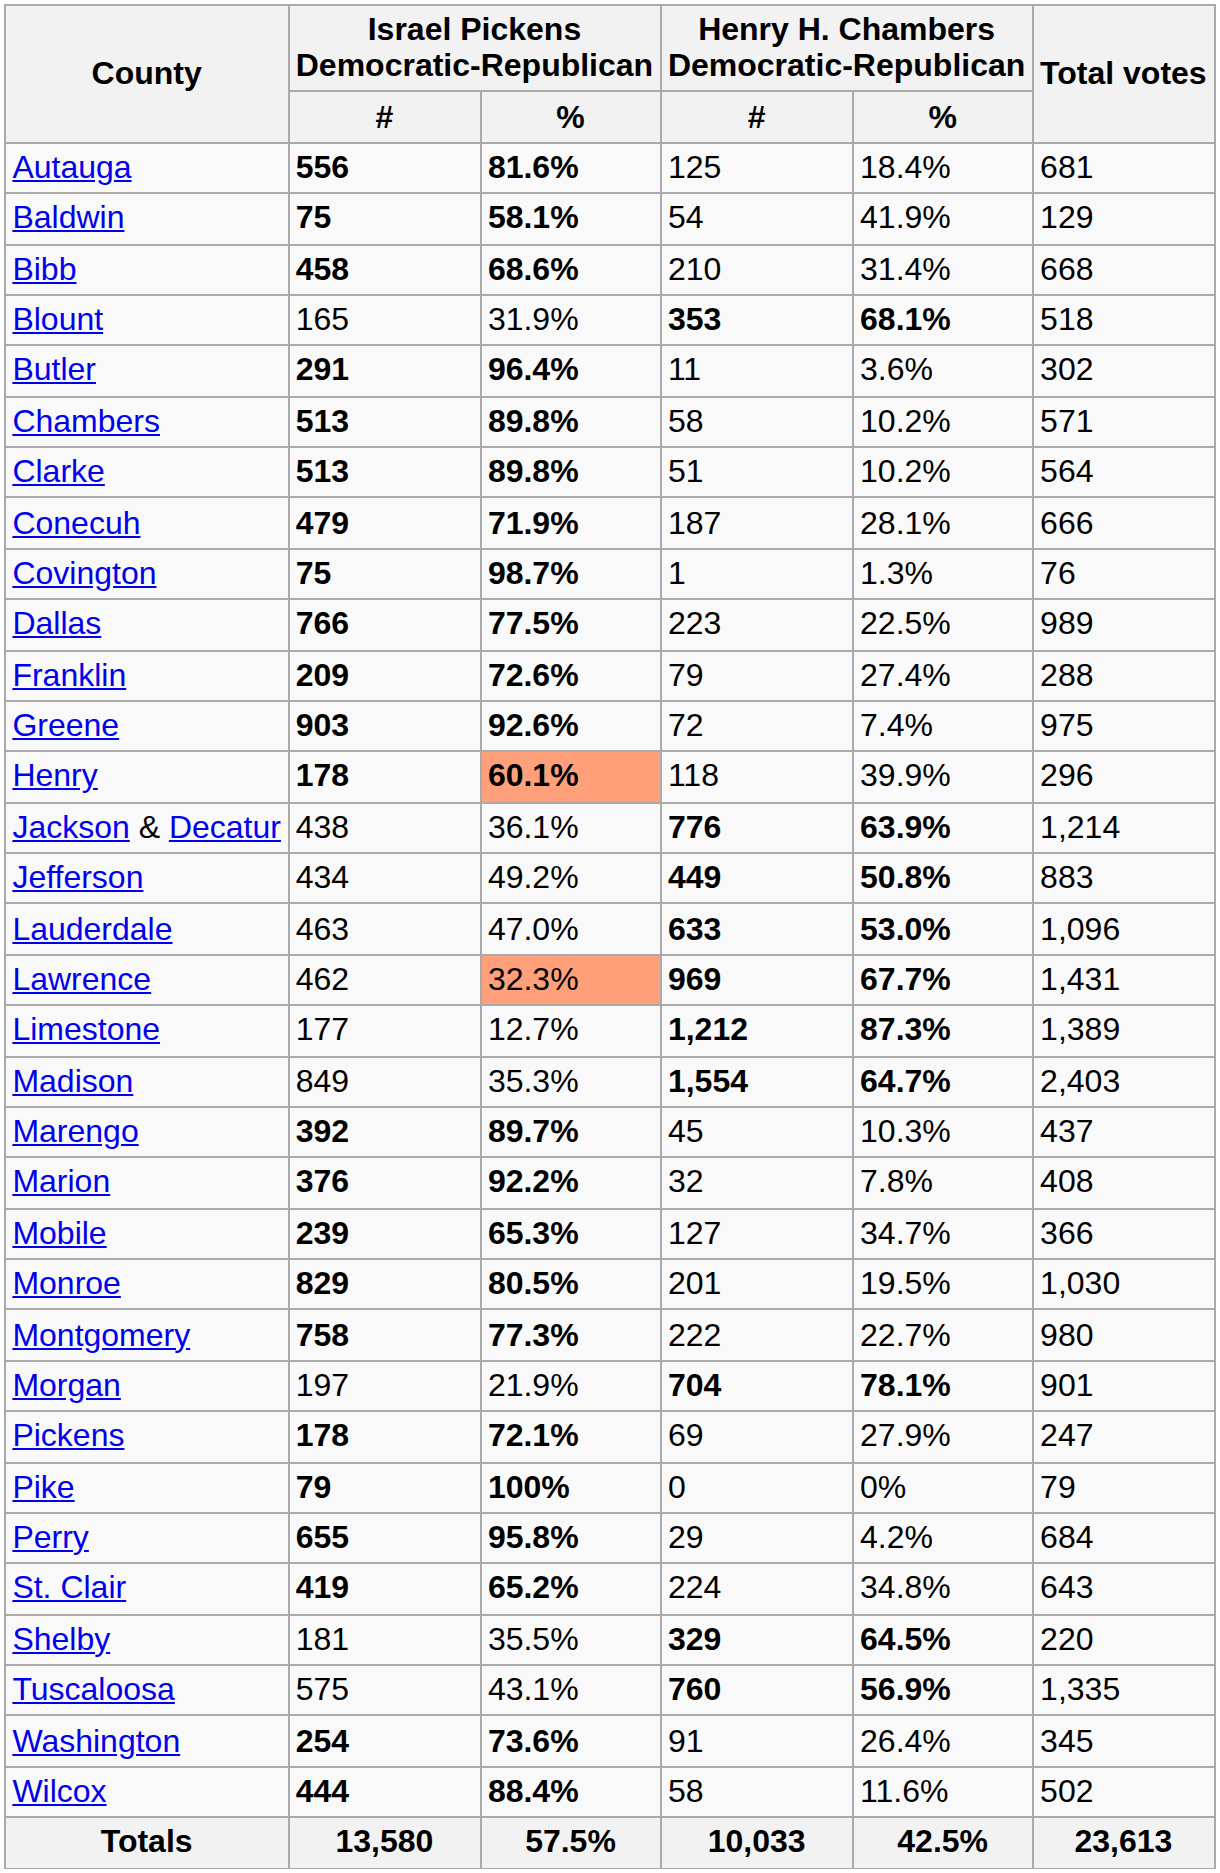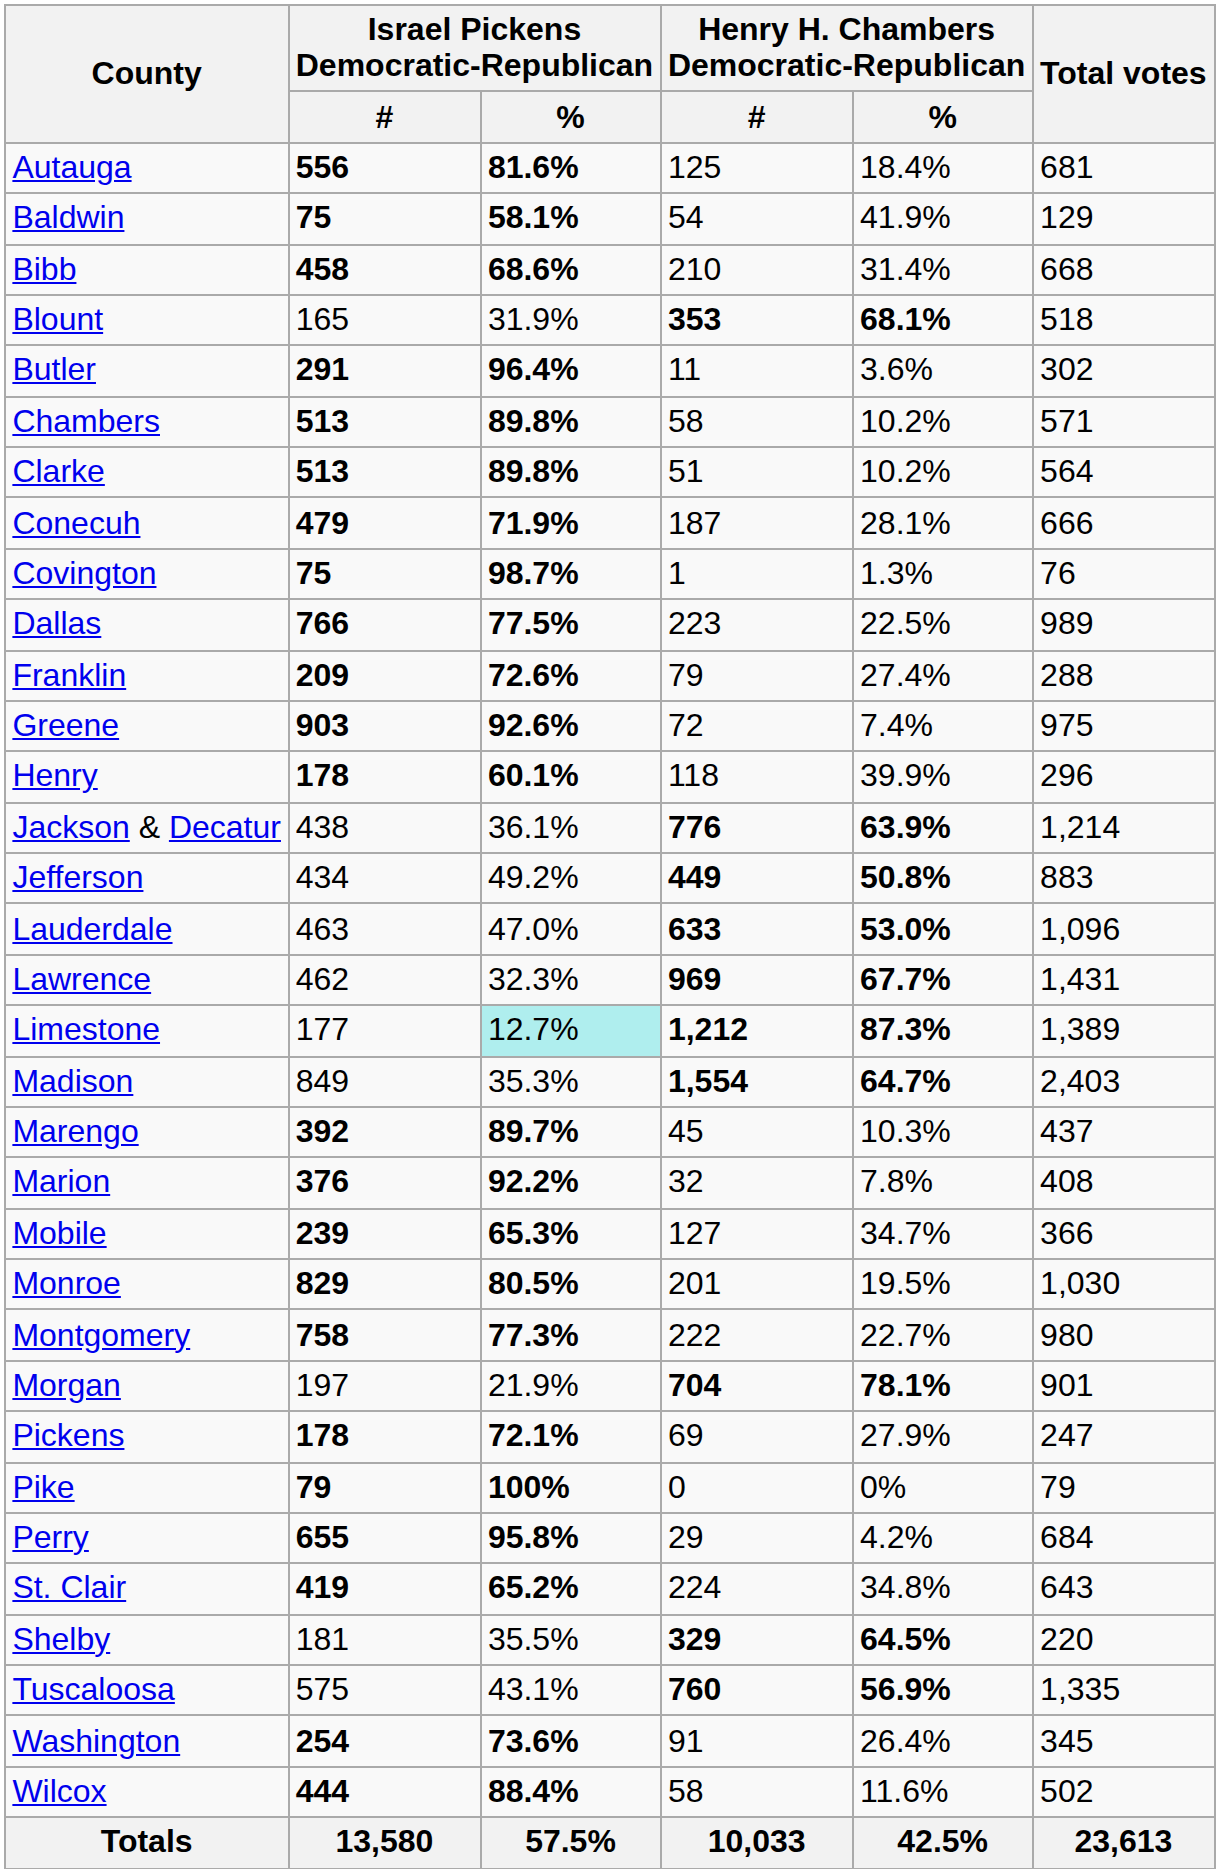(533, 776) lightsalmon background -> (533, 776) no background
(533, 979) lightsalmon background -> (533, 979) no background
(533, 1030) no background -> (533, 1030) paleturquoise background
